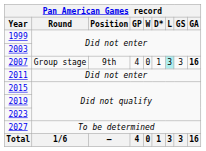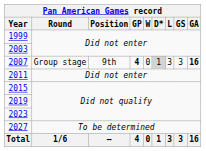(137, 62) normal -> (137, 62) bold
(159, 62) no background -> (159, 62) lightgrey background
(170, 62) paleturquoise background -> (170, 62) no background
